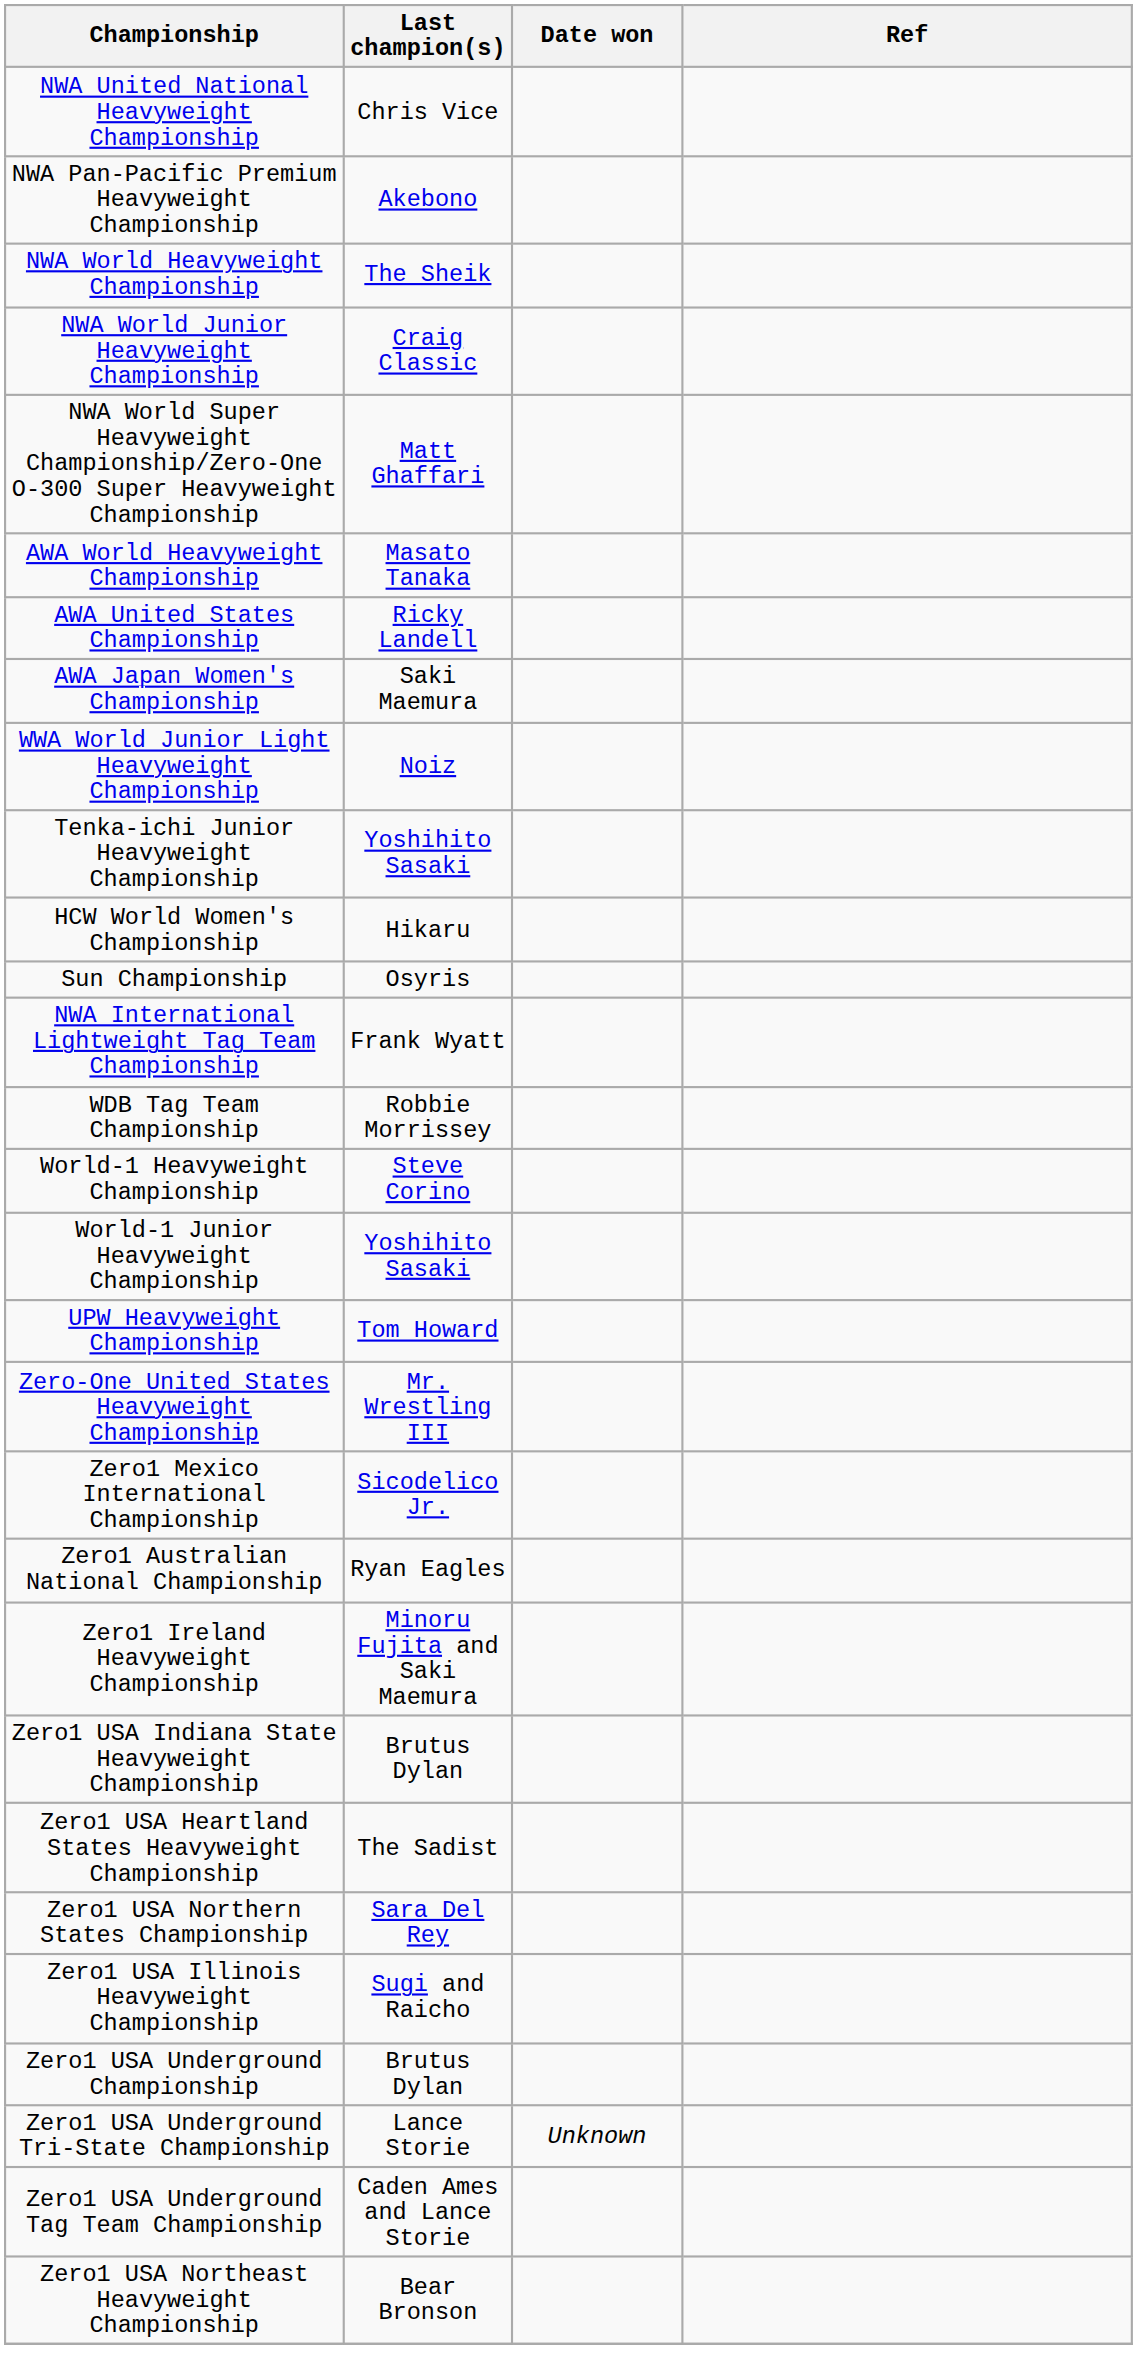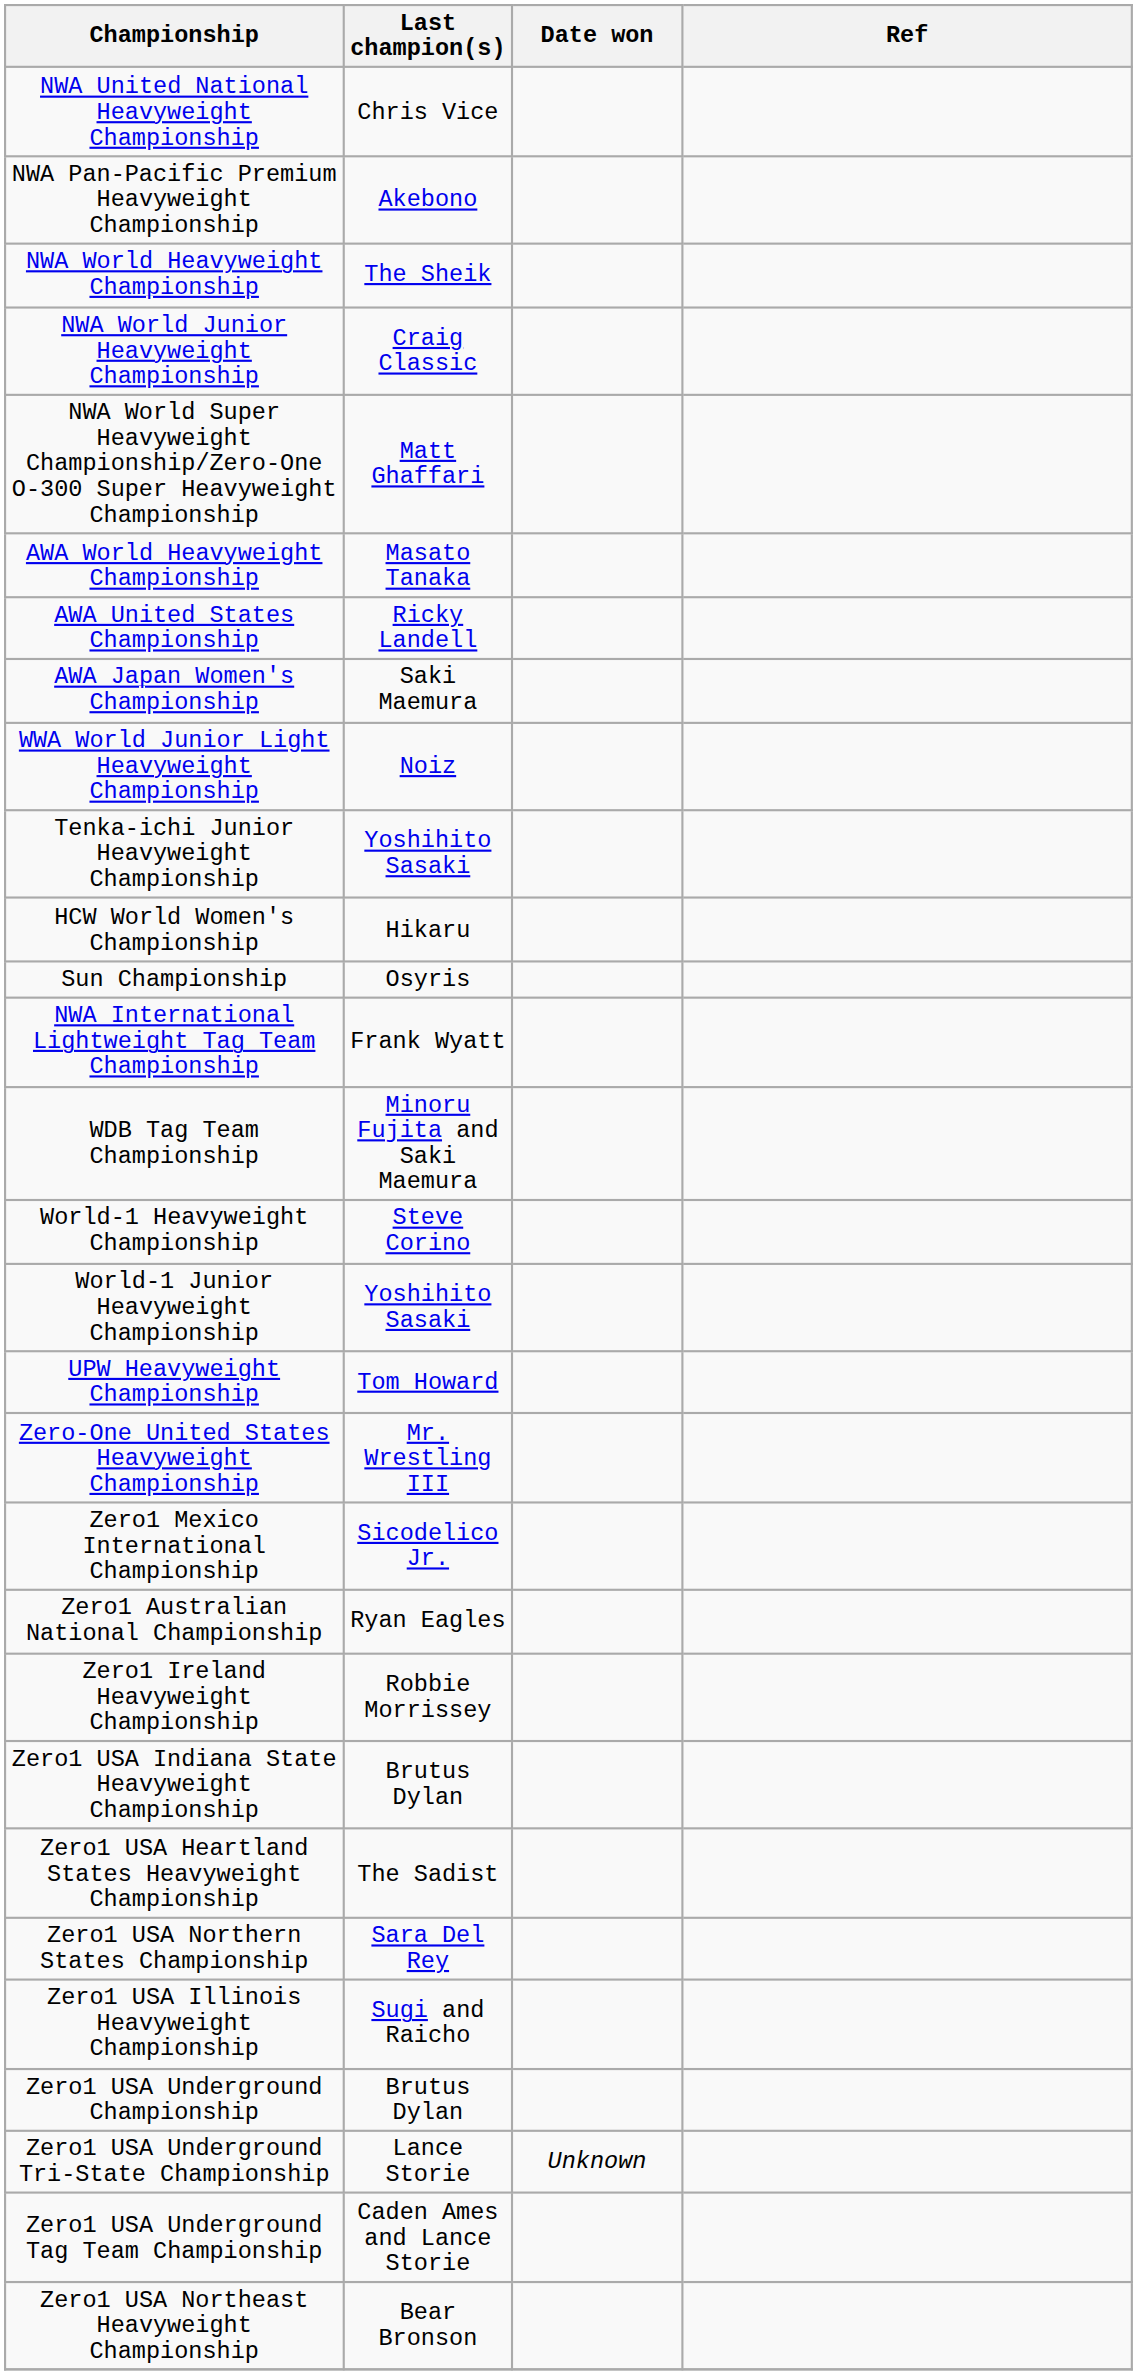(428, 1118) Robbie Morrissey -> (428, 1143) Minoru Fujita and Saki Maemura
(428, 1658) Minoru Fujita and Saki Maemura -> (428, 1697) Robbie Morrissey
